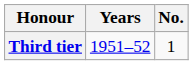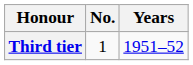columns swapped: (171, 18) <-> (120, 18)
